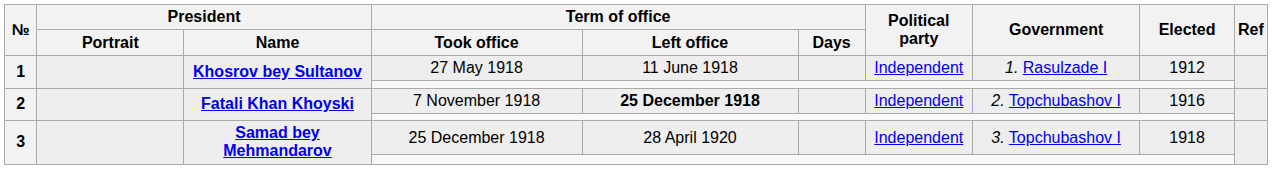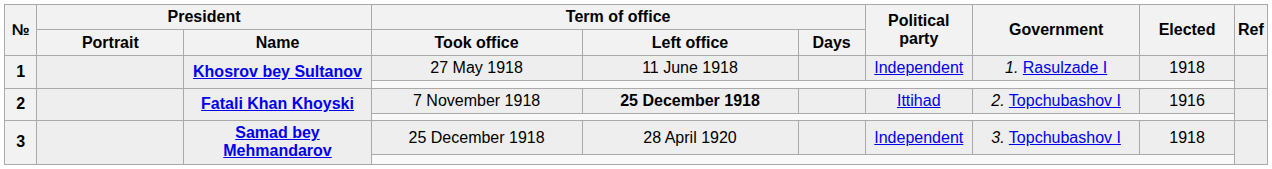(1187, 67) 1912 -> (1187, 67) 1918
(919, 100) Independent -> (919, 100) Ittihad
